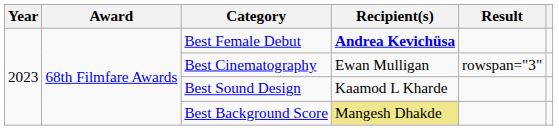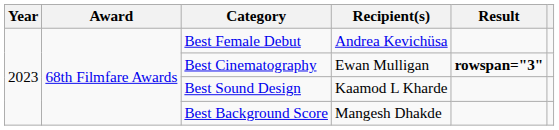(395, 40) bold -> (391, 40) normal
(502, 64) normal -> (499, 64) bold
(388, 112) khaki background -> (388, 112) no background
